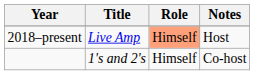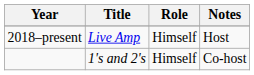(174, 37) lightsalmon background -> (174, 37) no background
